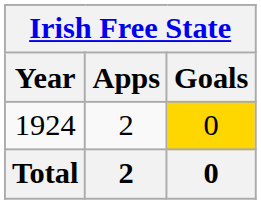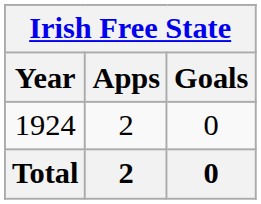(211, 125) gold background -> (211, 125) no background
